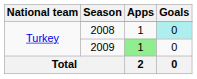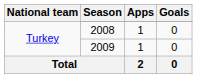(174, 30) paleturquoise background -> (174, 30) no background
(141, 47) lightgreen background -> (141, 47) no background
